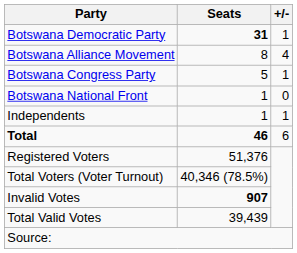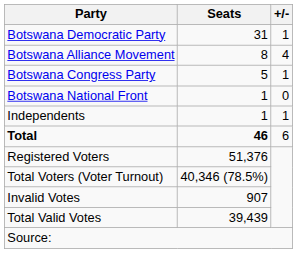(261, 34) bold -> (261, 34) normal
(257, 197) bold -> (257, 197) normal
